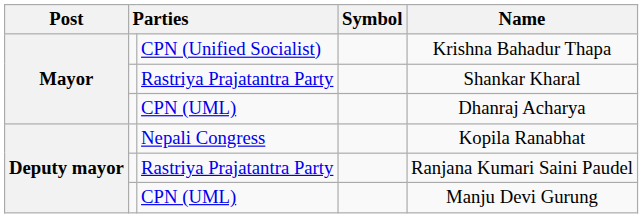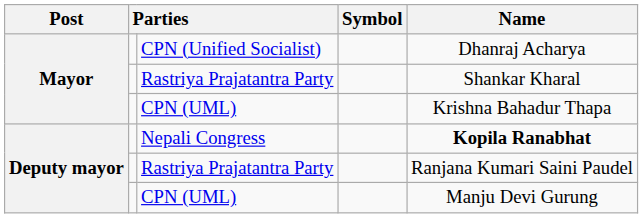(522, 49) Krishna Bahadur Thapa -> (522, 49) Dhanraj Acharya
(522, 108) Dhanraj Acharya -> (522, 108) Krishna Bahadur Thapa
(522, 138) normal -> (522, 138) bold
